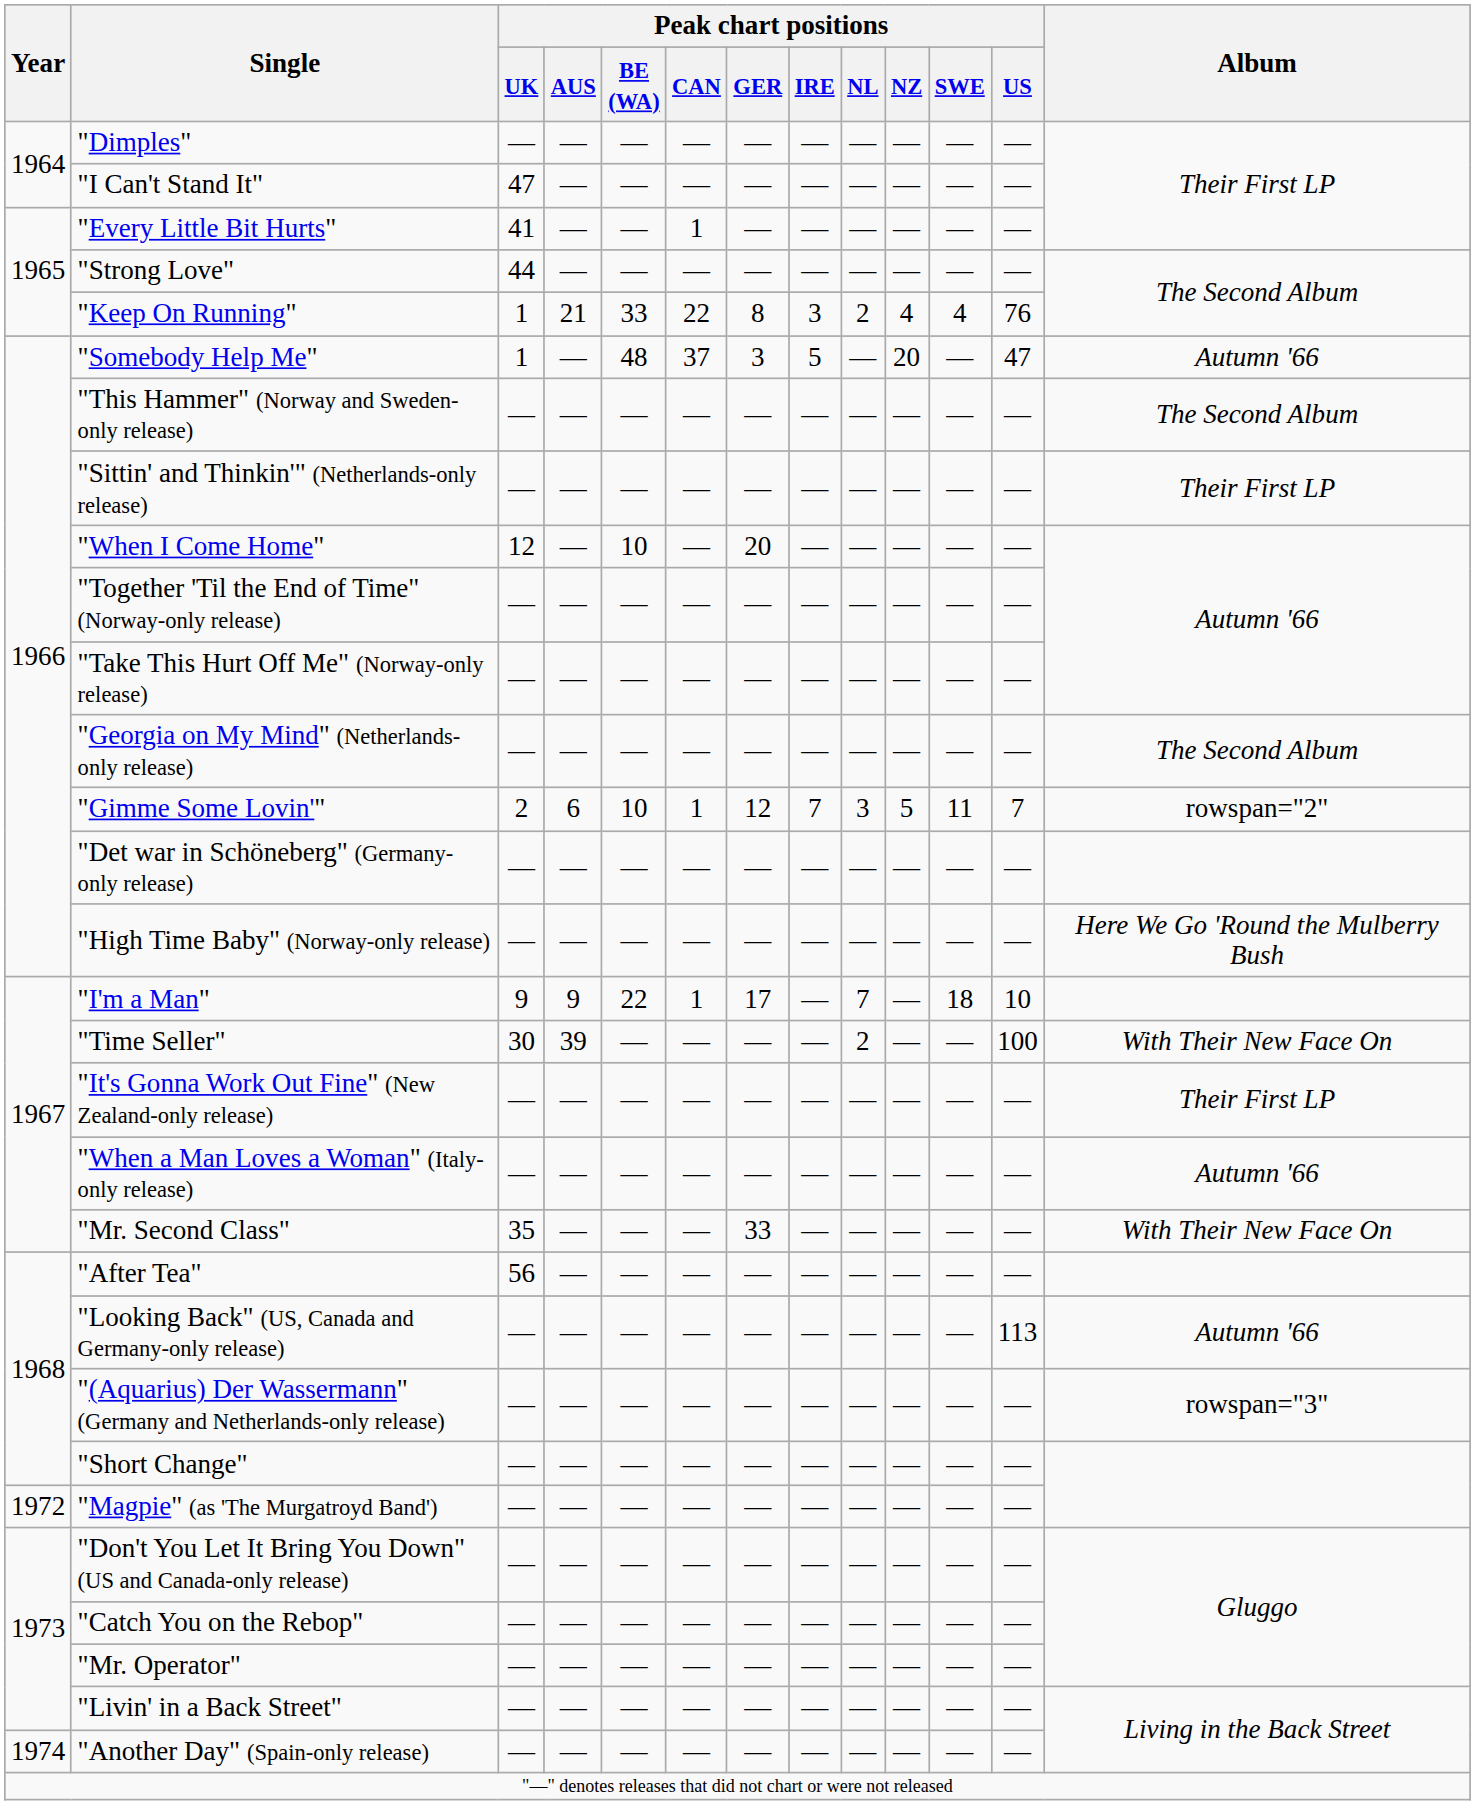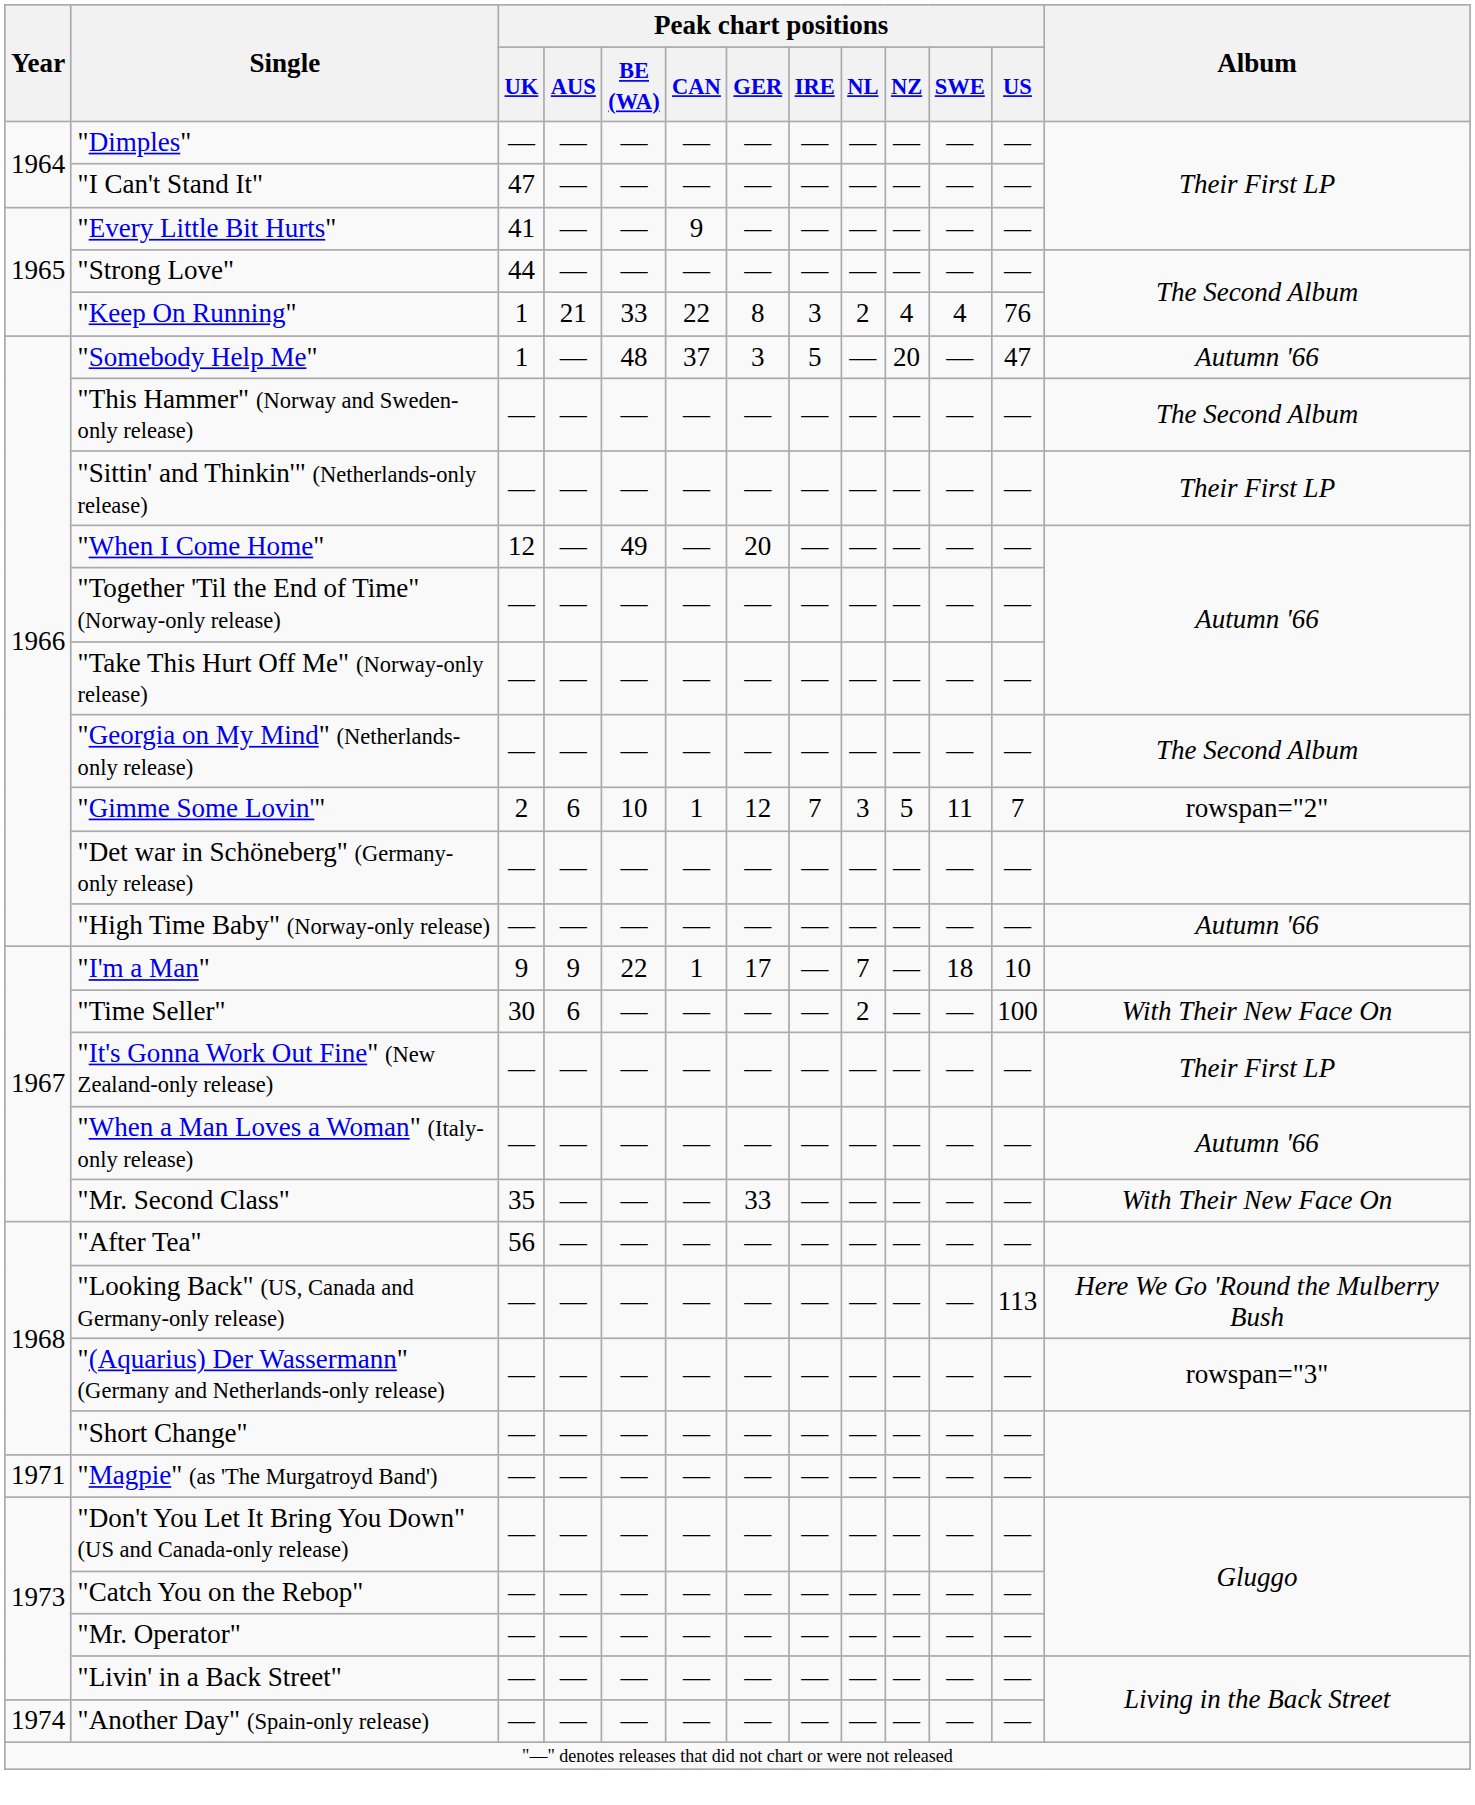(696, 227) 1 -> (696, 227) 9
(634, 546) 10 -> (634, 546) 49
(1257, 940) Here We Go 'Round the Mulberry Bush -> (1257, 925) Autumn '66
(573, 1041) 39 -> (573, 1010) 6
(1257, 1331) Autumn '66 -> (1257, 1301) Here We Go 'Round the Mulberry Bush
(38, 1505) 1972 -> (38, 1475) 1971
